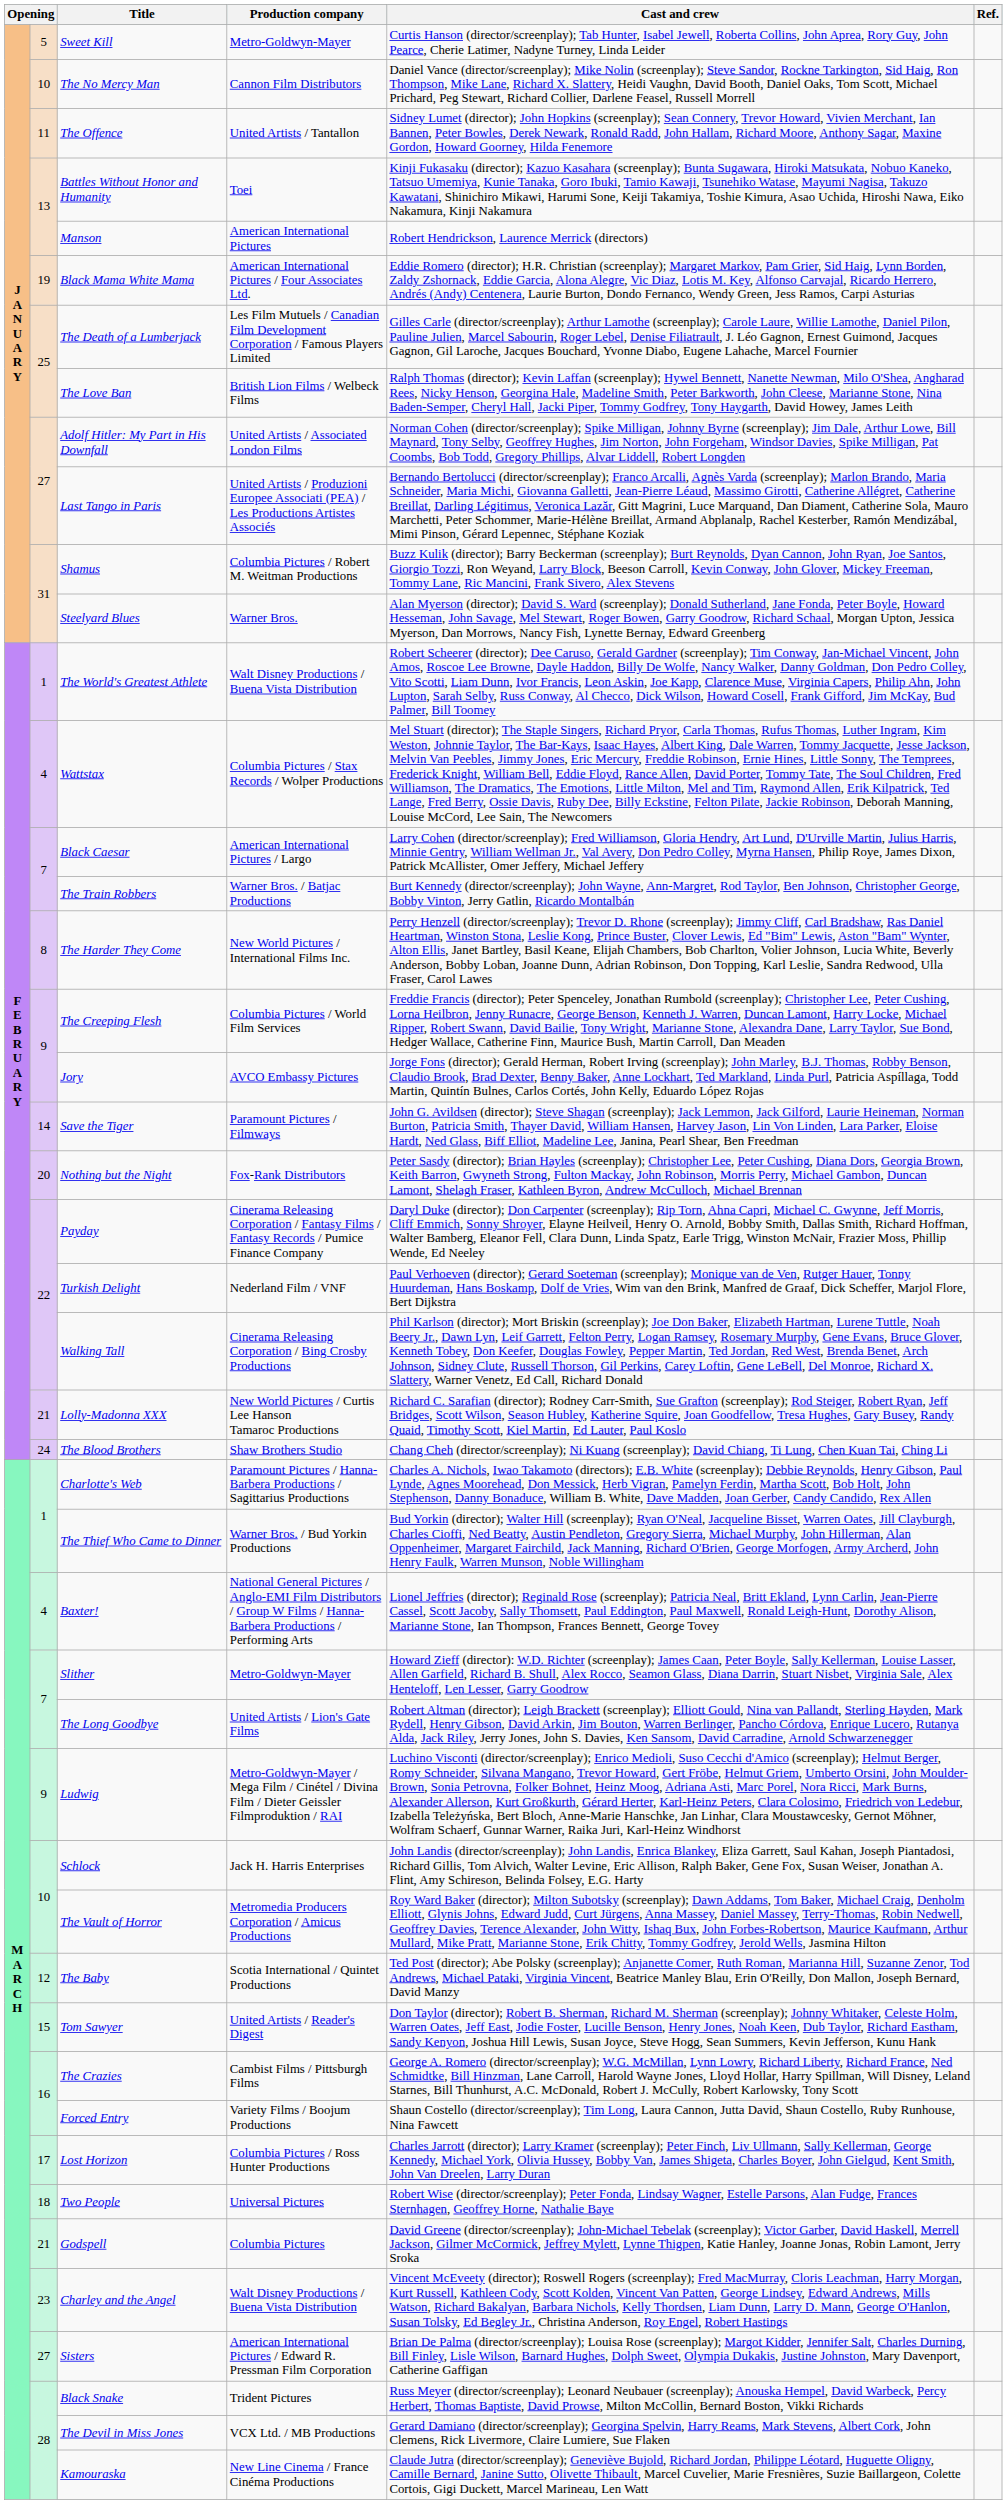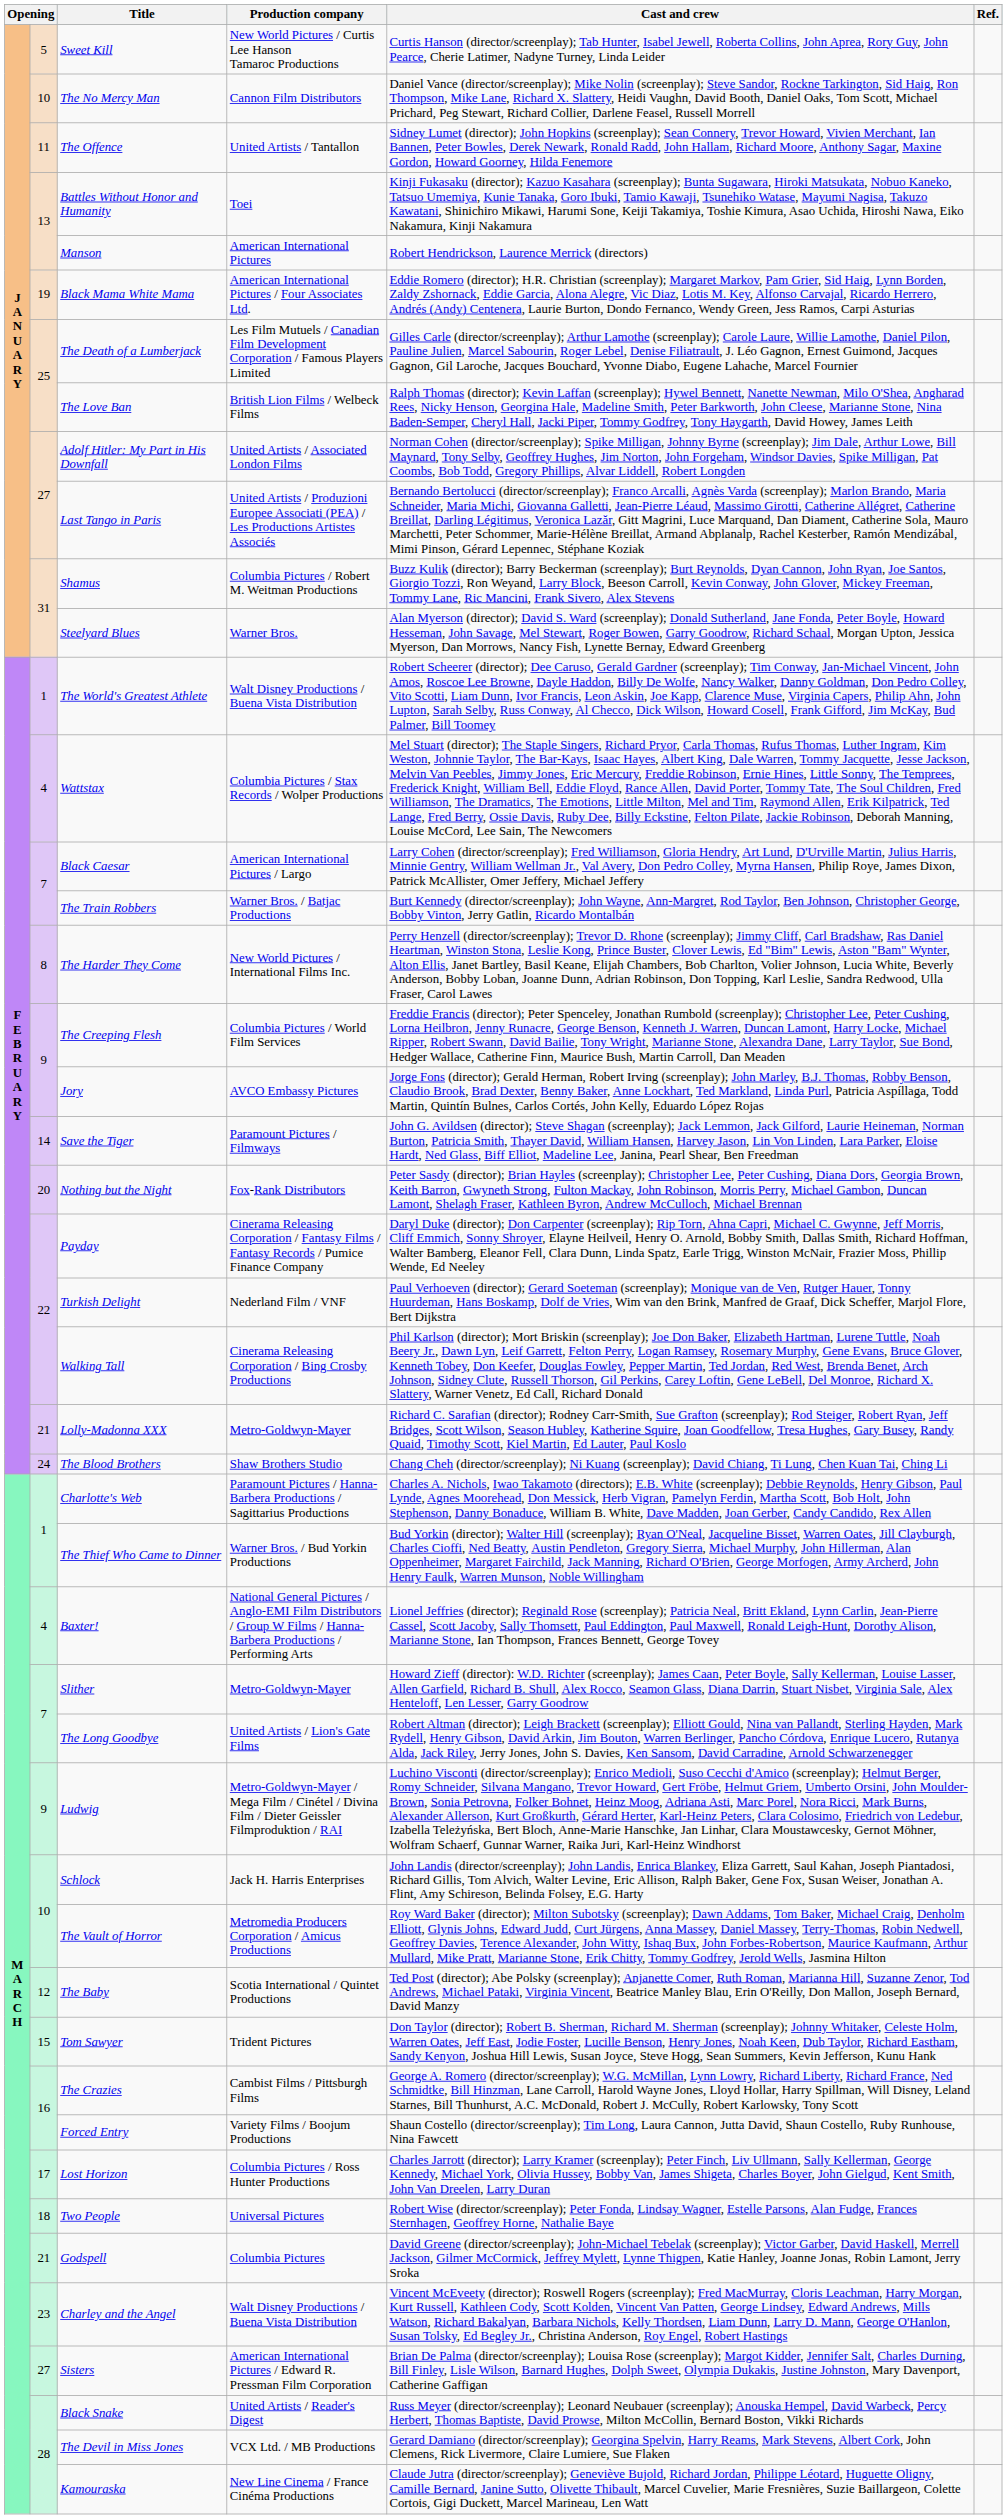(290, 42) Metro-Goldwyn-Mayer -> (302, 49) New World Pictures / Curtis Lee Hanson Tamaroc Productions
(302, 1414) New World Pictures / Curtis Lee Hanson Tamaroc Productions -> (290, 1429) Metro-Goldwyn-Mayer
(292, 2027) United Artists / Reader's Digest -> (271, 2041) Trident Pictures
(271, 2398) Trident Pictures -> (292, 2412) United Artists / Reader's Digest
